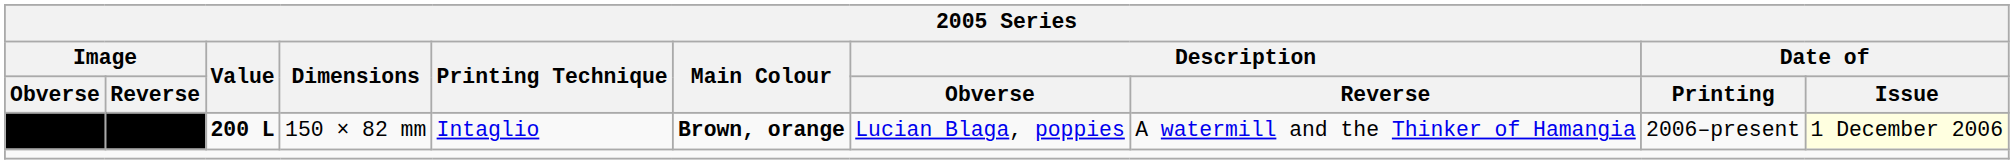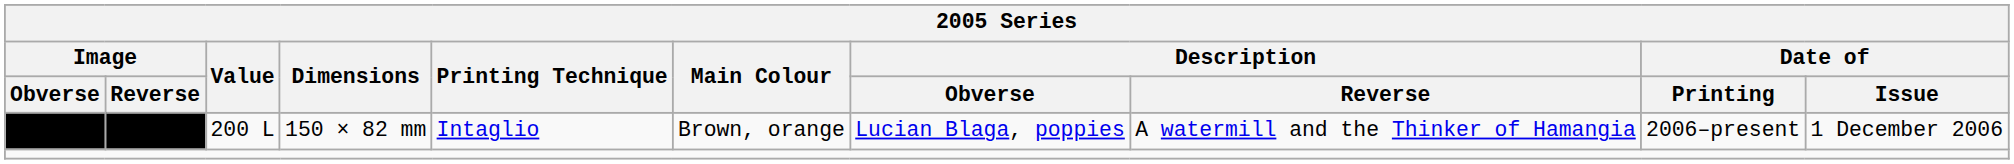(243, 131) bold -> (243, 131) normal
(761, 131) bold -> (761, 131) normal
(1907, 131) lightyellow background -> (1907, 131) no background
